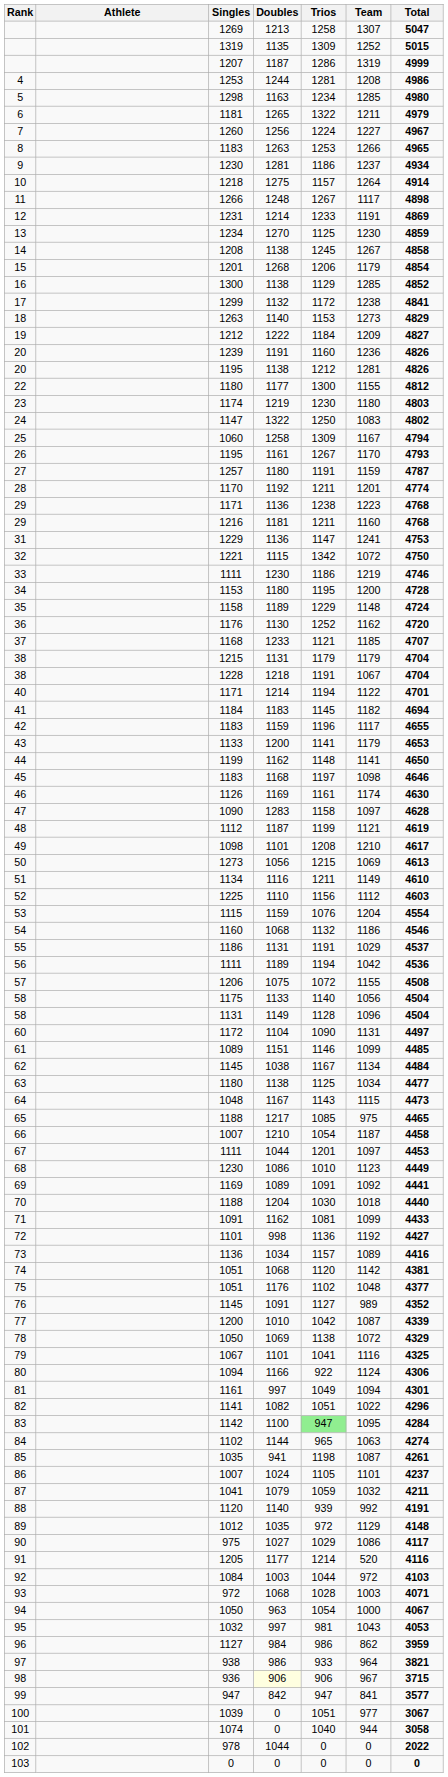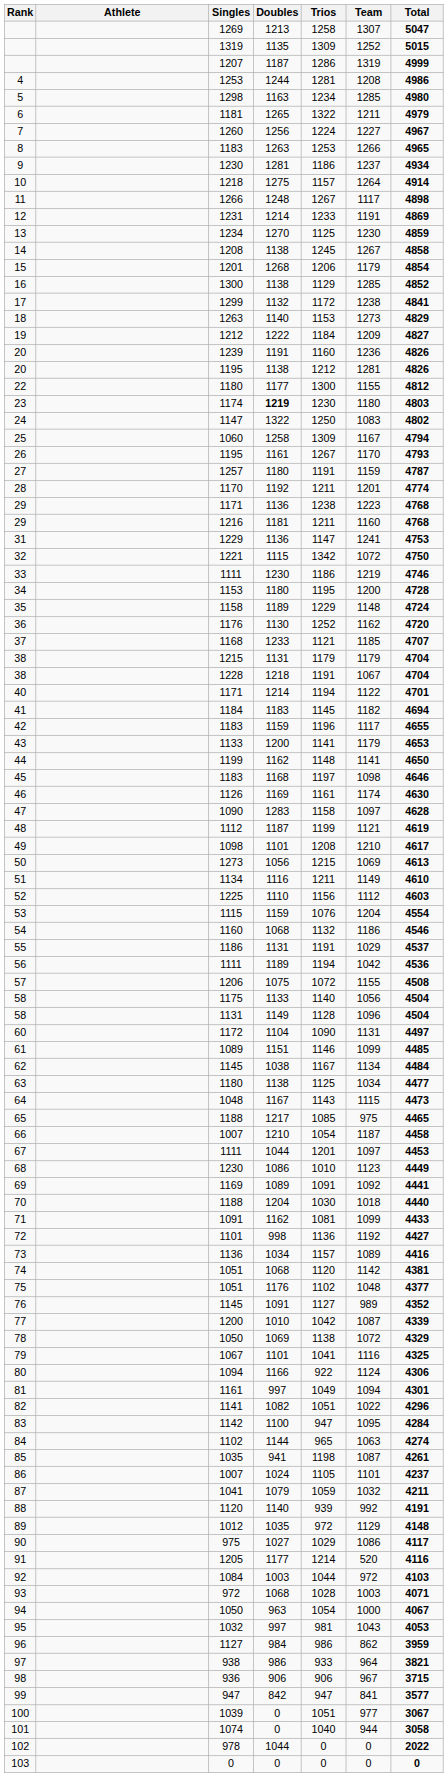(277, 404) normal -> (277, 404) bold
(323, 1424) lightgreen background -> (323, 1424) no background
(277, 1679) lightyellow background -> (277, 1679) no background
